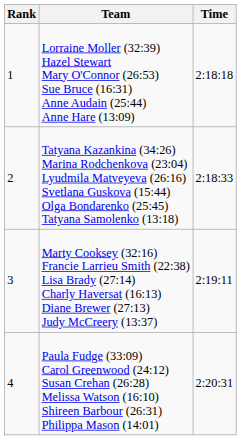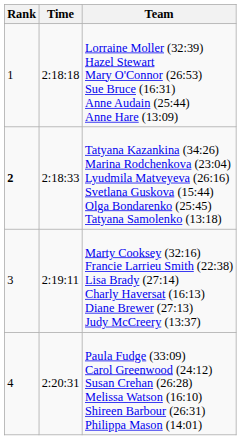columns swapped: (116, 14) <-> (214, 14)
(10, 178) normal -> (10, 178) bold
